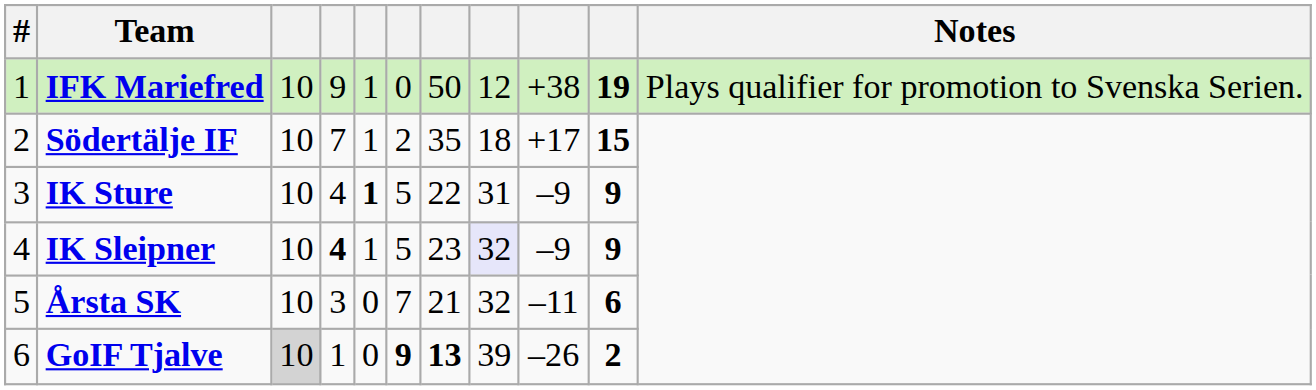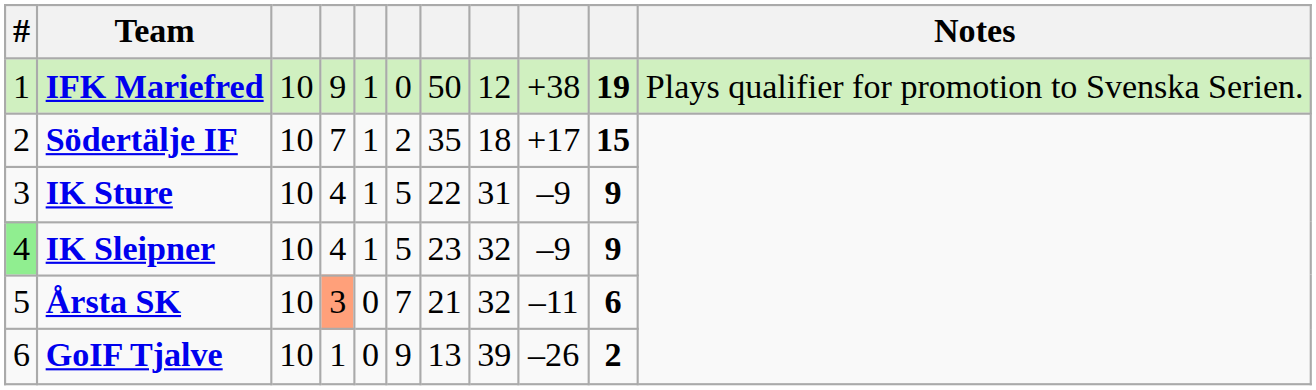(370, 193) bold -> (370, 193) normal
(21, 247) no background -> (21, 247) lightgreen background
(338, 247) bold -> (338, 247) normal
(494, 247) lavender background -> (494, 247) no background
(338, 301) no background -> (338, 301) lightsalmon background
(296, 355) lightgrey background -> (296, 355) no background
(403, 355) bold -> (403, 355) normal
(444, 355) bold -> (444, 355) normal
